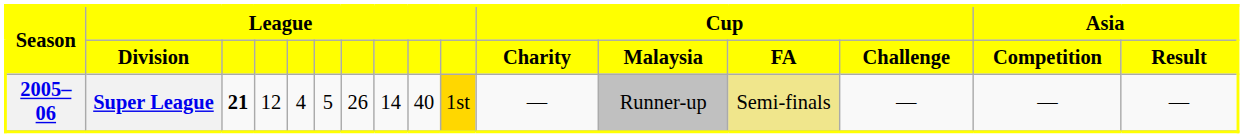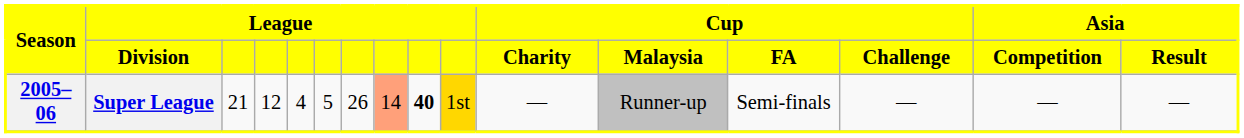(238, 102) bold -> (238, 102) normal
(391, 102) no background -> (391, 102) lightsalmon background
(424, 102) normal -> (424, 102) bold
(784, 102) khaki background -> (784, 102) no background
